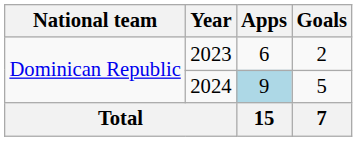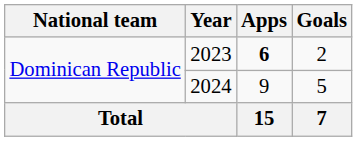(264, 53) normal -> (264, 53) bold
(264, 86) lightblue background -> (264, 86) no background
